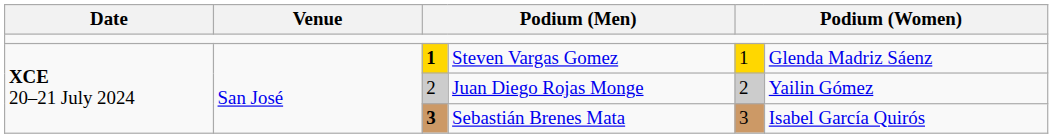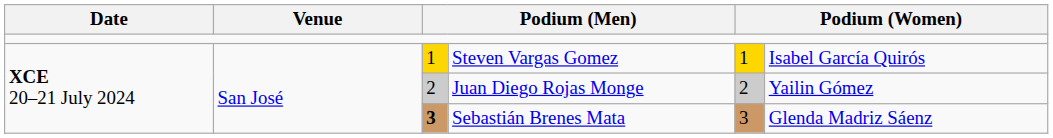(431, 58) bold -> (431, 58) normal
(851, 58) Glenda Madriz Sáenz -> (847, 58) Isabel García Quirós
(847, 118) Isabel García Quirós -> (851, 118) Glenda Madriz Sáenz
